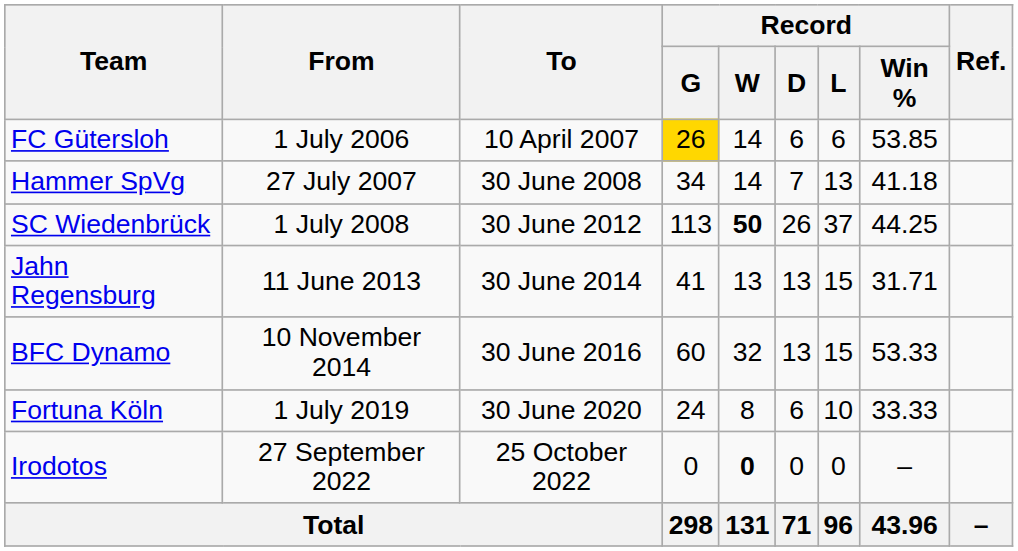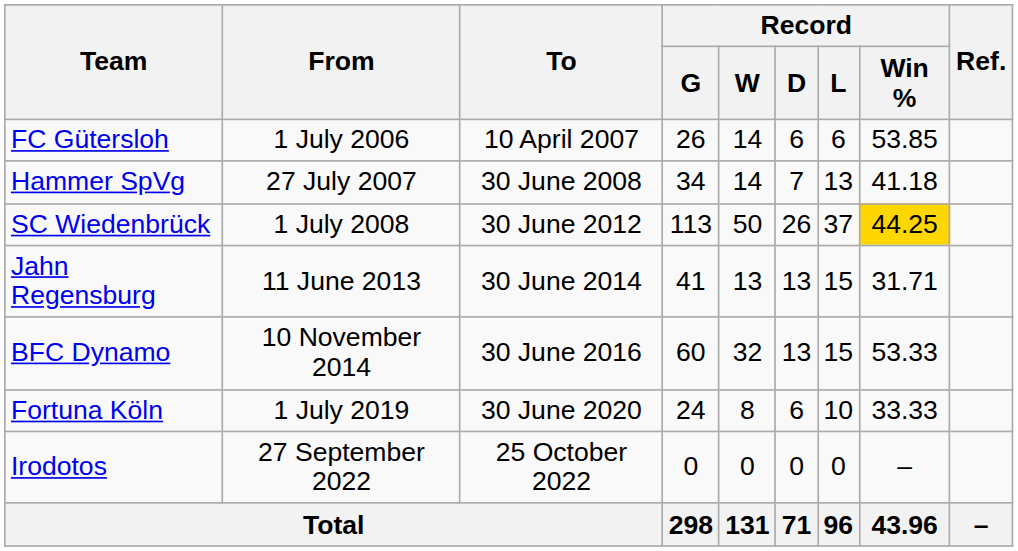(691, 139) gold background -> (691, 139) no background
(747, 223) bold -> (747, 223) normal
(905, 223) no background -> (905, 223) gold background
(747, 467) bold -> (747, 467) normal
